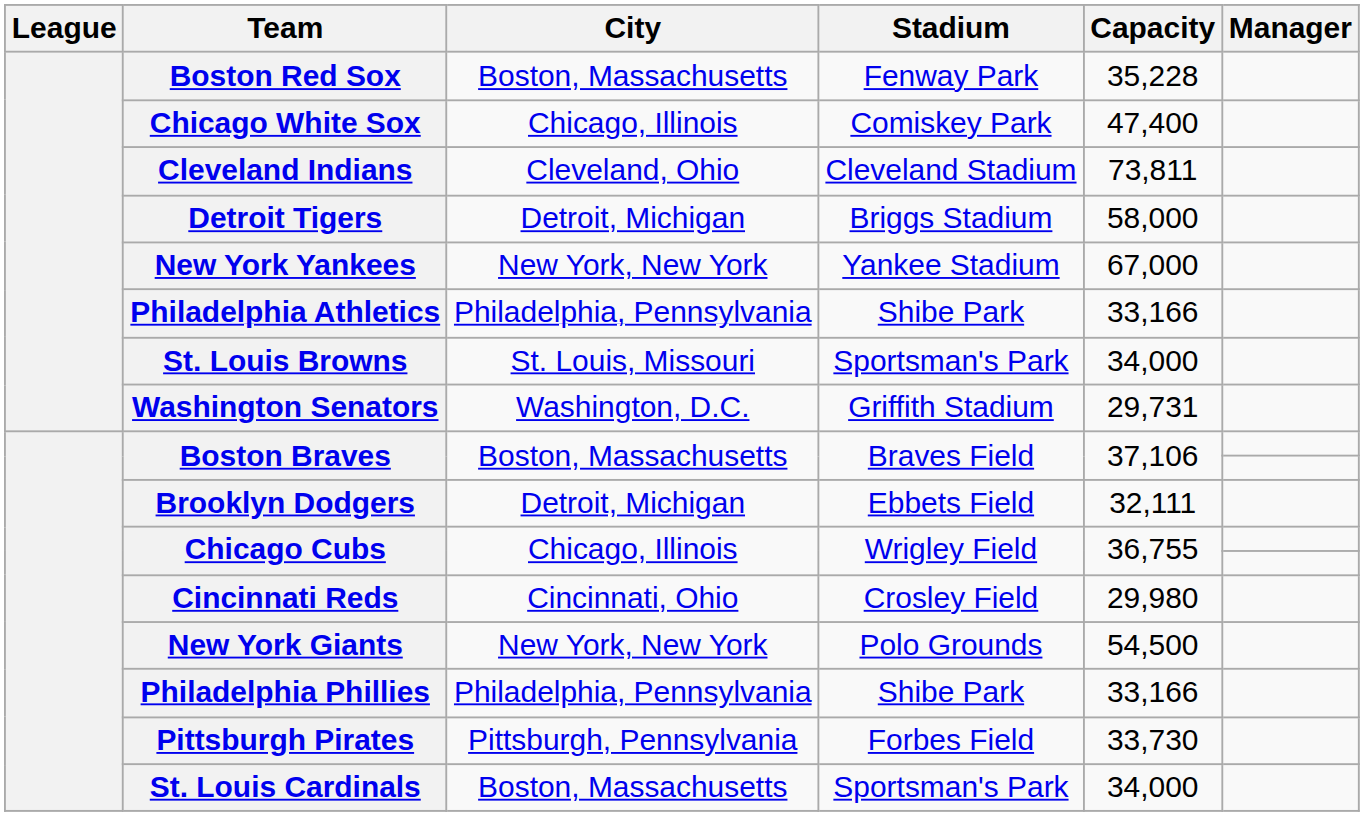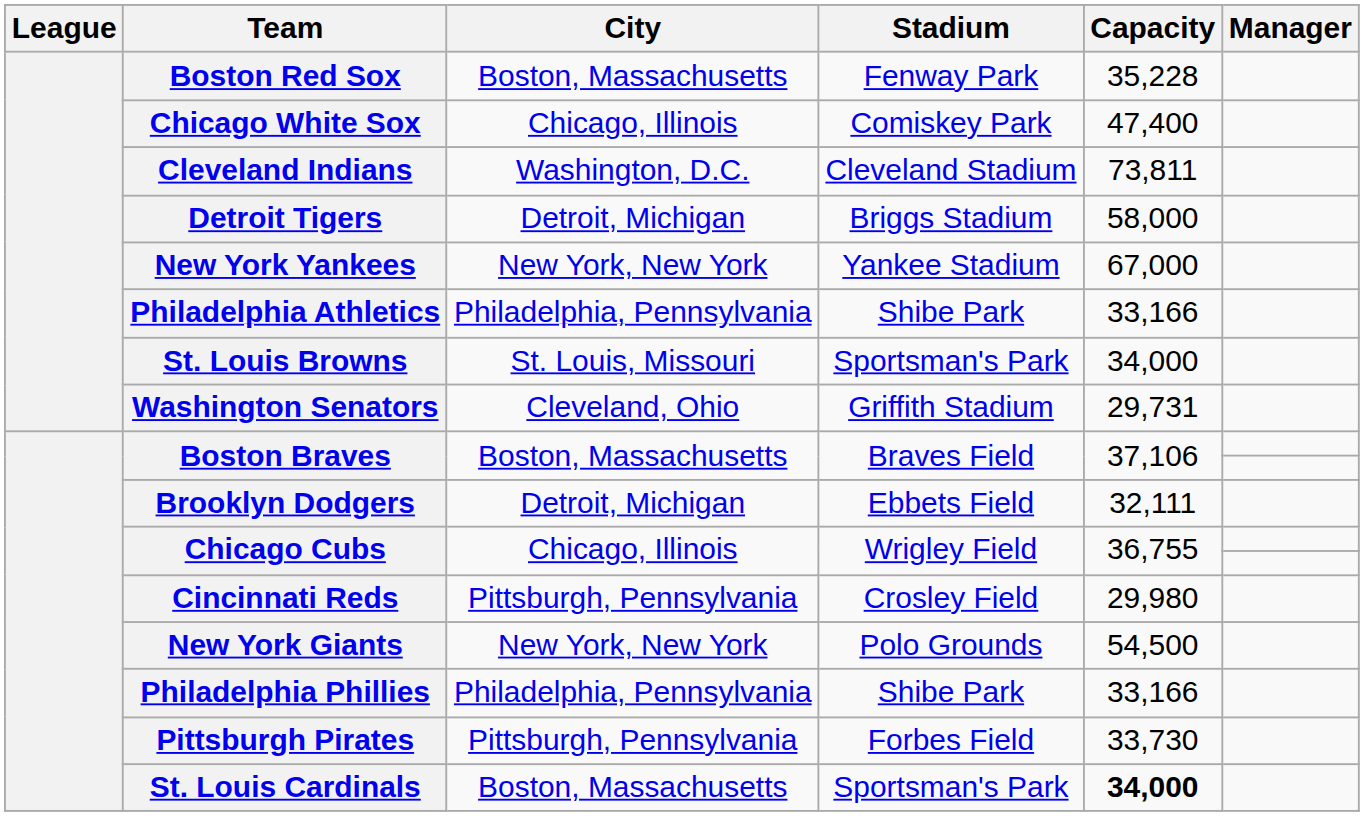(633, 170) Cleveland, Ohio -> (633, 170) Washington, D.C.
(633, 407) Washington, D.C. -> (633, 407) Cleveland, Ohio
(633, 597) Cincinnati, Ohio -> (633, 597) Pittsburgh, Pennsylvania
(1153, 787) normal -> (1153, 787) bold
